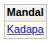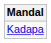(25, 30) lightyellow background -> (25, 30) no background
